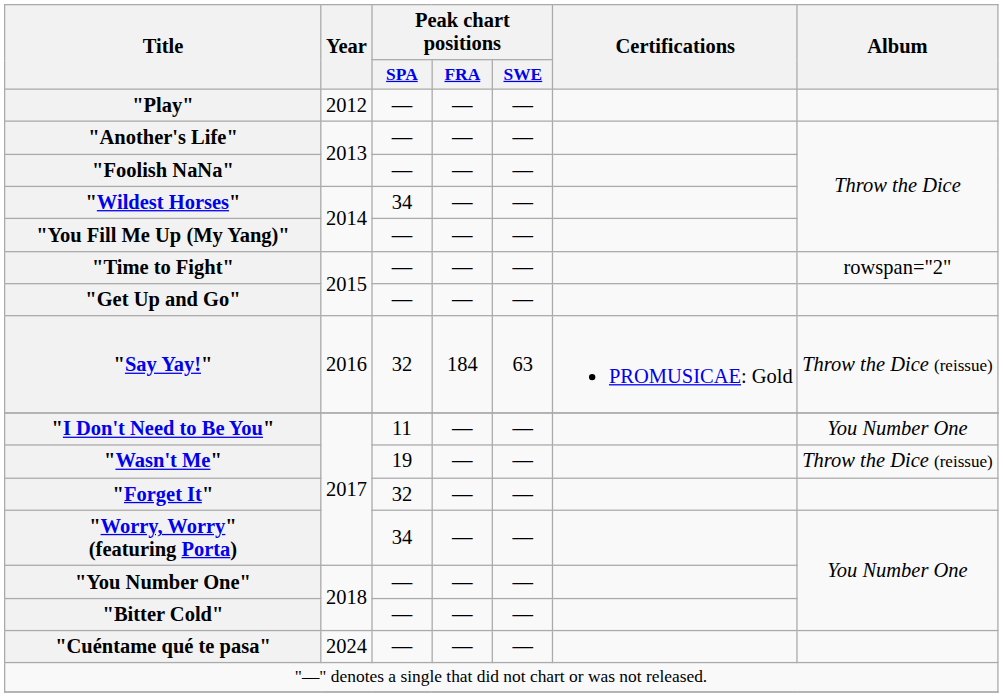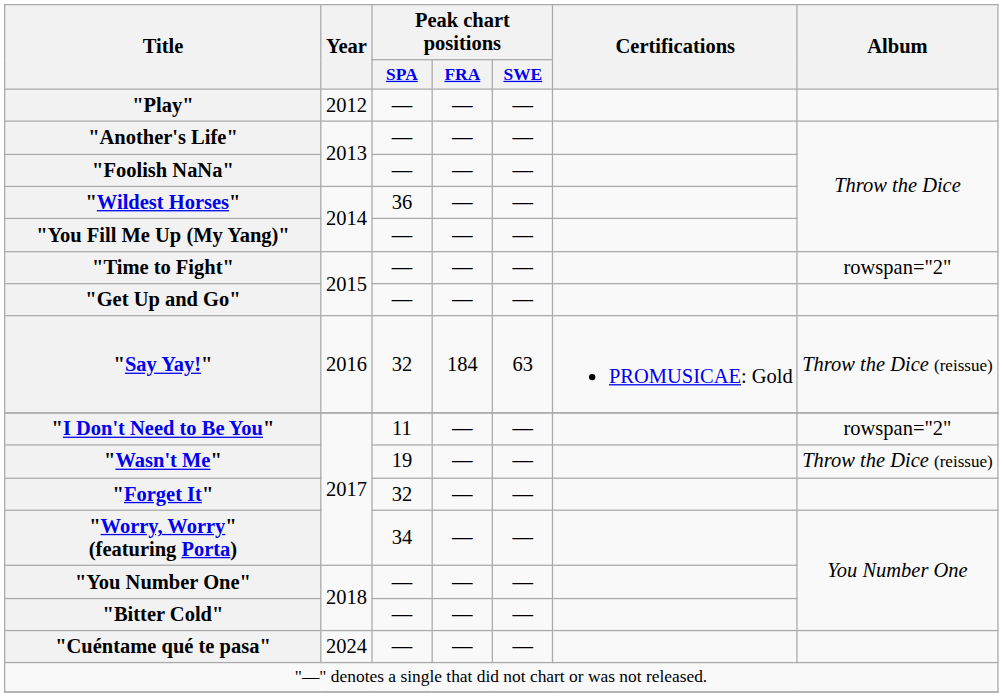(402, 202) 34 -> (402, 202) 36
(897, 428) You Number One -> (897, 428) rowspan="2"
